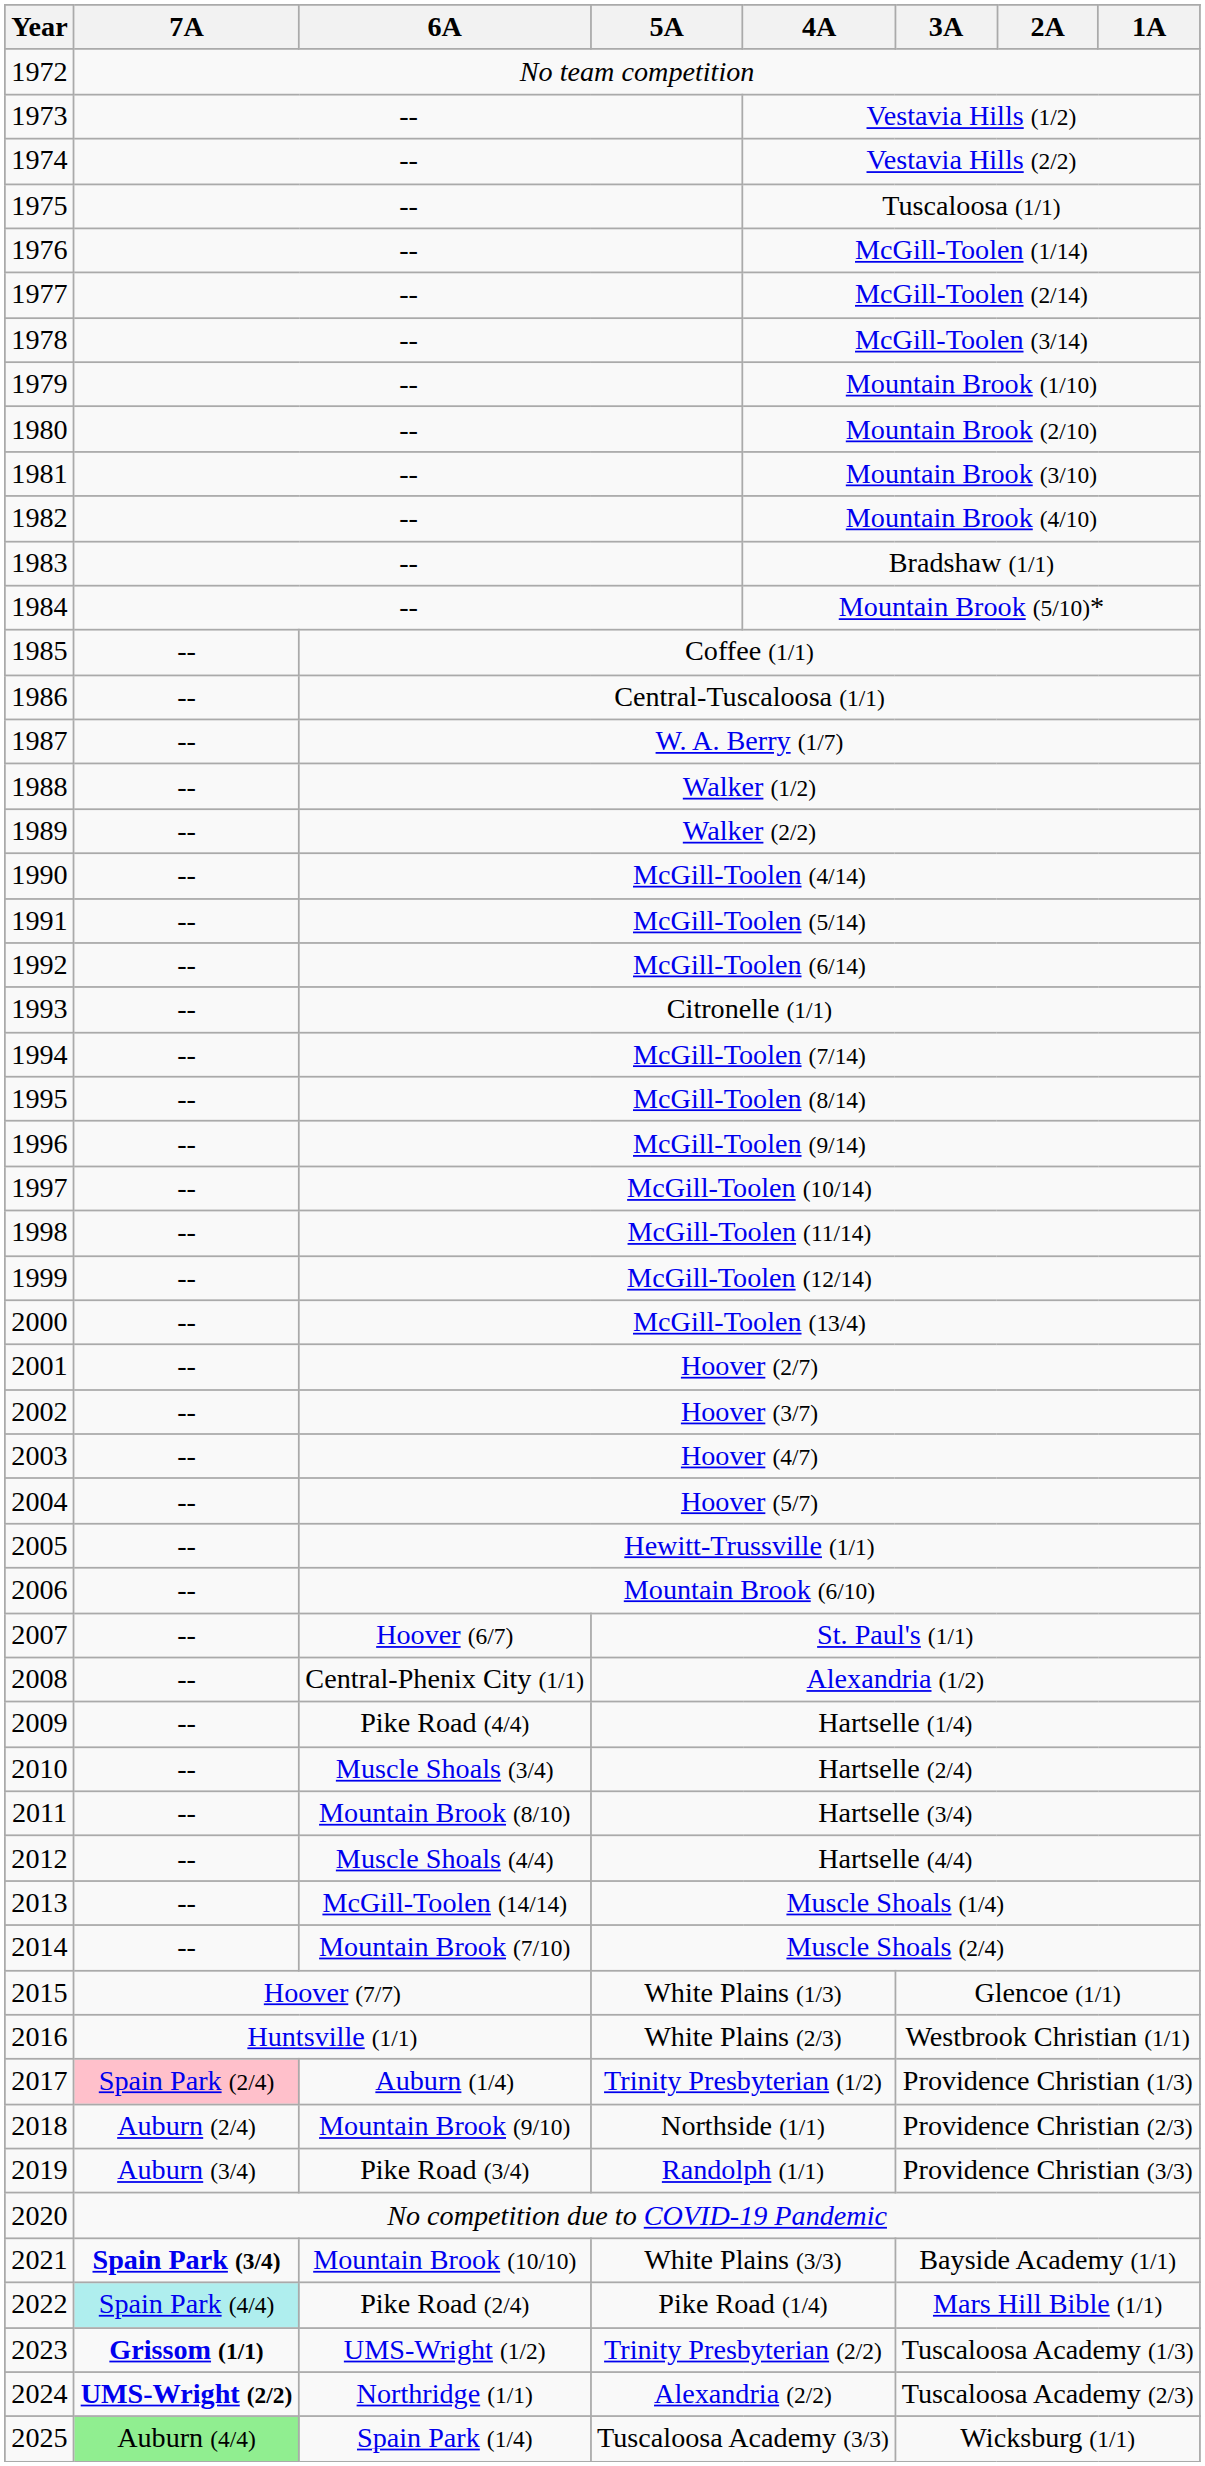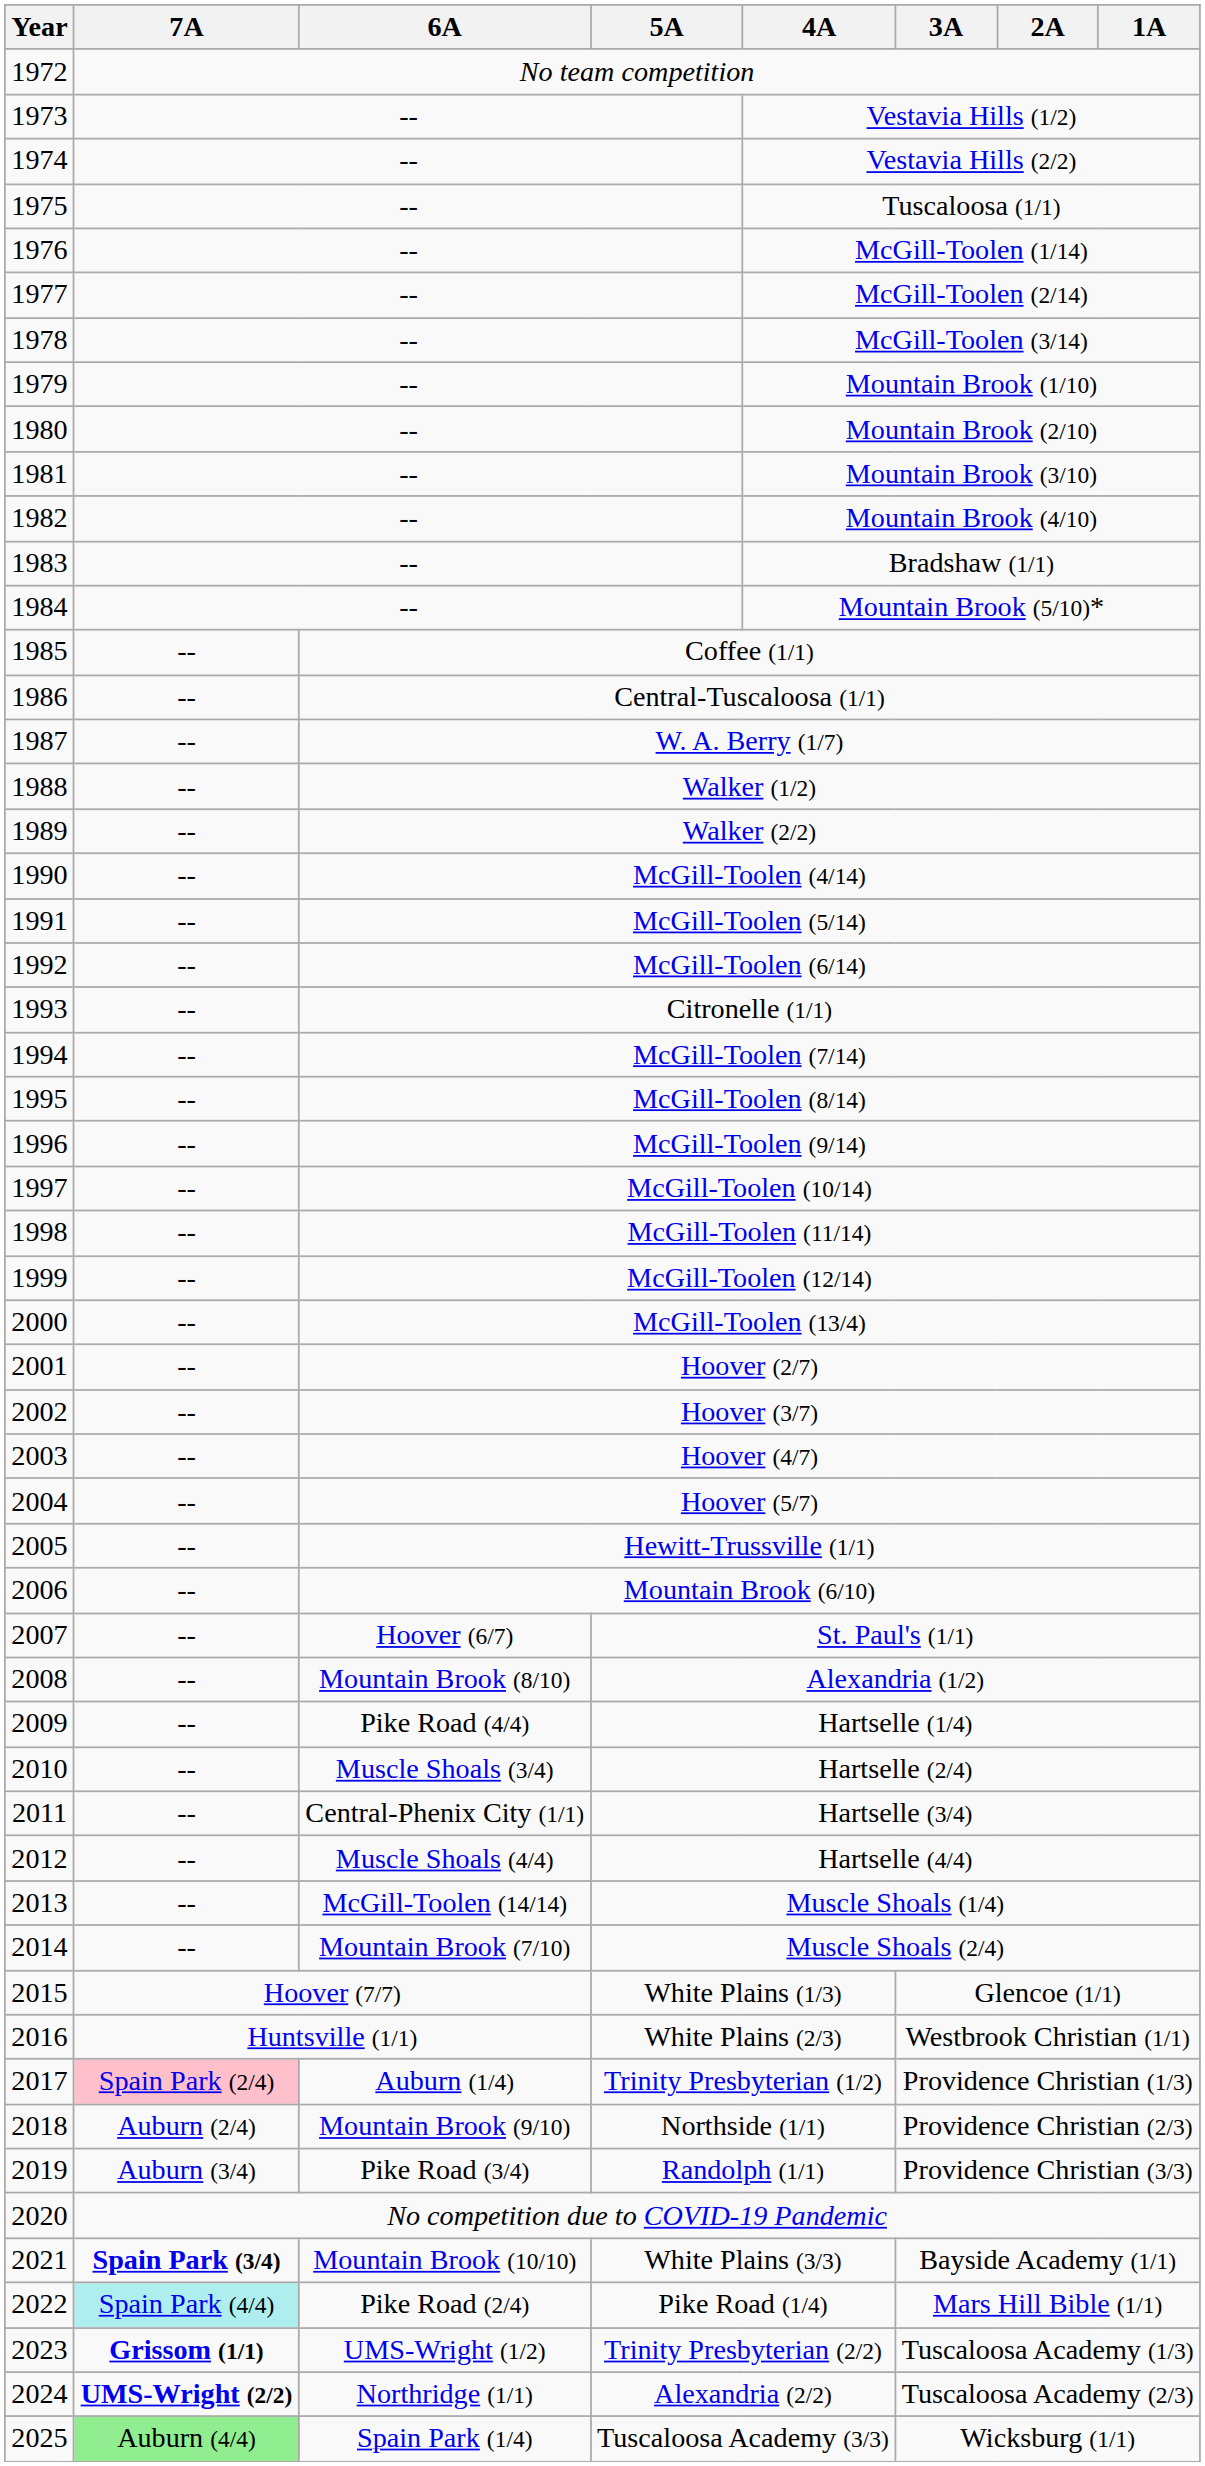(445, 1679) Central-Phenix City (1/1) -> (445, 1679) Mountain Brook (8/10)
(445, 1813) Mountain Brook (8/10) -> (445, 1813) Central-Phenix City (1/1)
